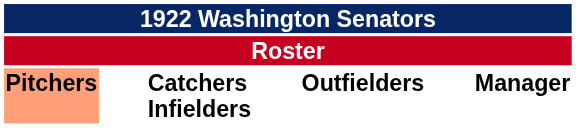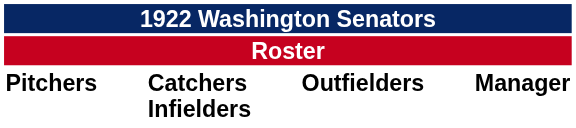(51, 83) lightsalmon background -> (51, 83) no background
